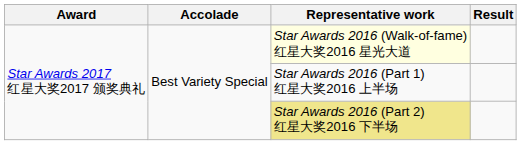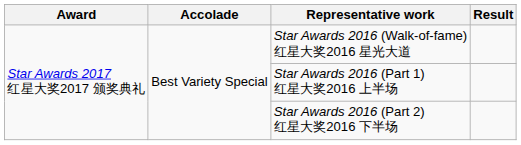(371, 43) lightyellow background -> (371, 43) no background
(349, 119) khaki background -> (349, 119) no background
